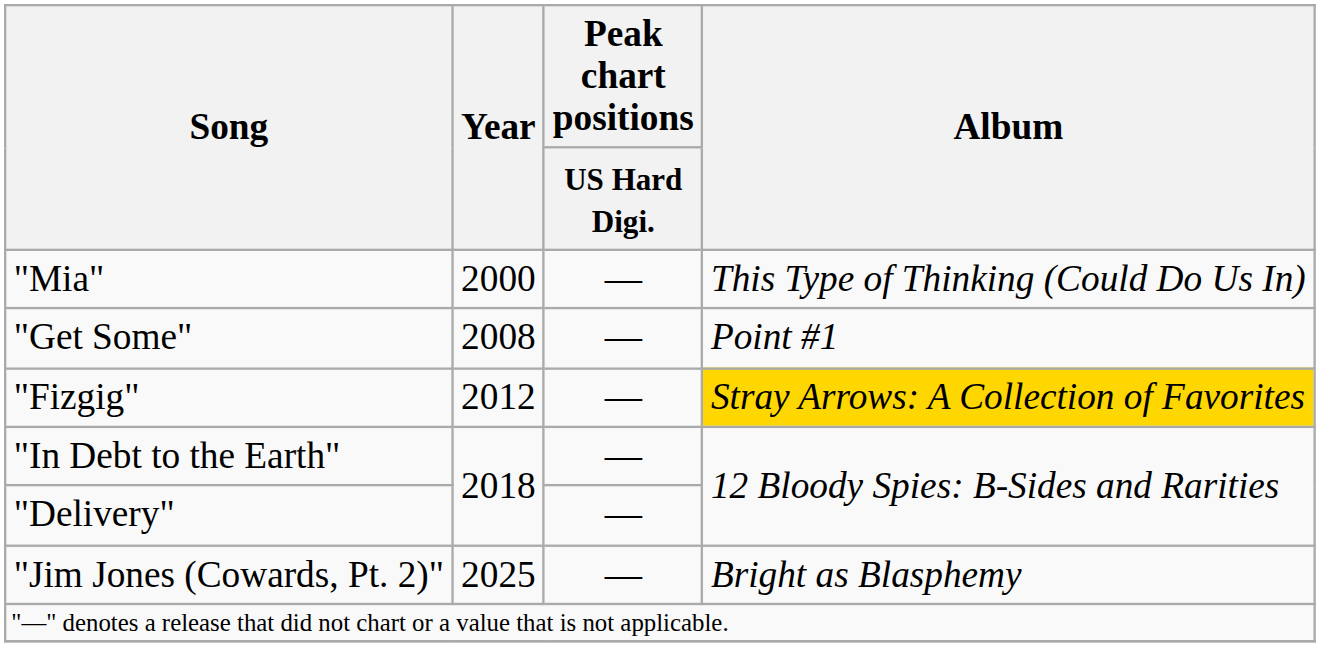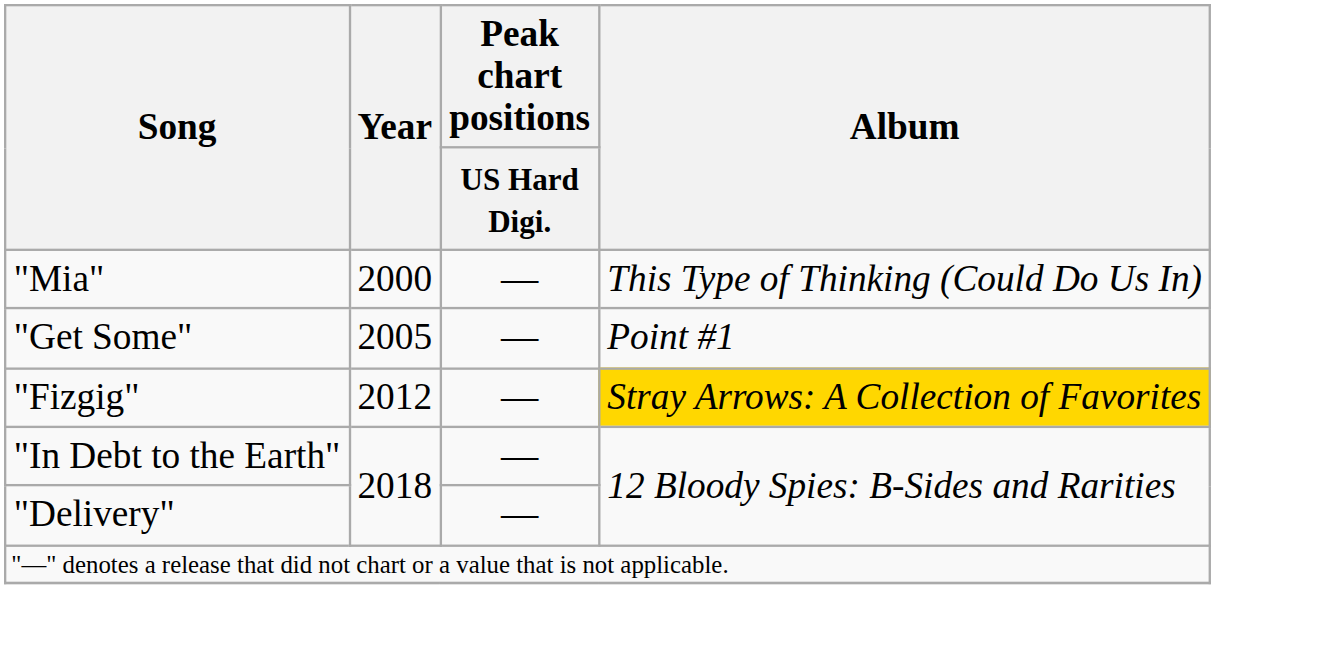(498, 337) 2008 -> (395, 337) 2005
- row: (229, 573)
